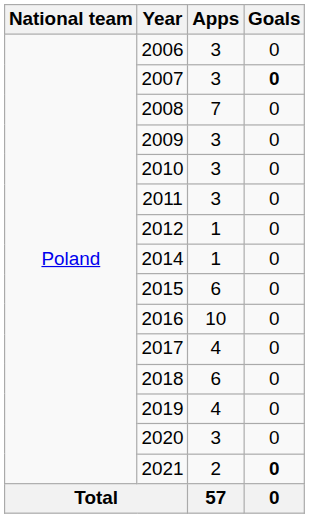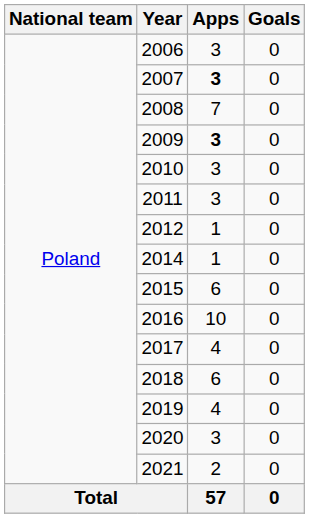(216, 79) normal -> (216, 79) bold
(274, 79) bold -> (274, 79) normal
(216, 139) normal -> (216, 139) bold
(274, 468) bold -> (274, 468) normal
